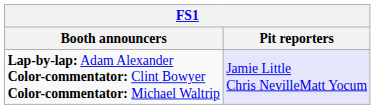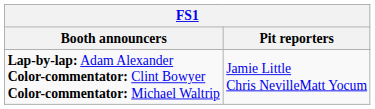(297, 77) lavender background -> (297, 77) no background
